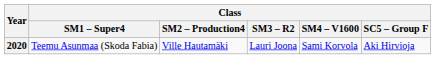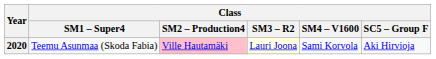(195, 46) no background -> (195, 46) pink background
(273, 46) no background -> (273, 46) lightyellow background
